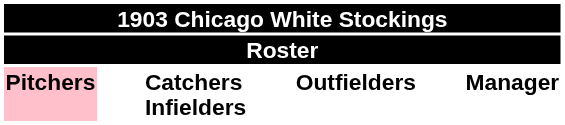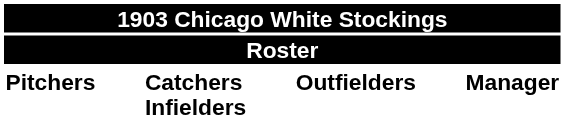(50, 81) pink background -> (50, 81) no background
